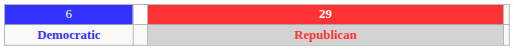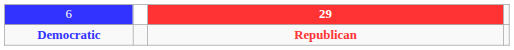(325, 34) lightgrey background -> (325, 34) no background
